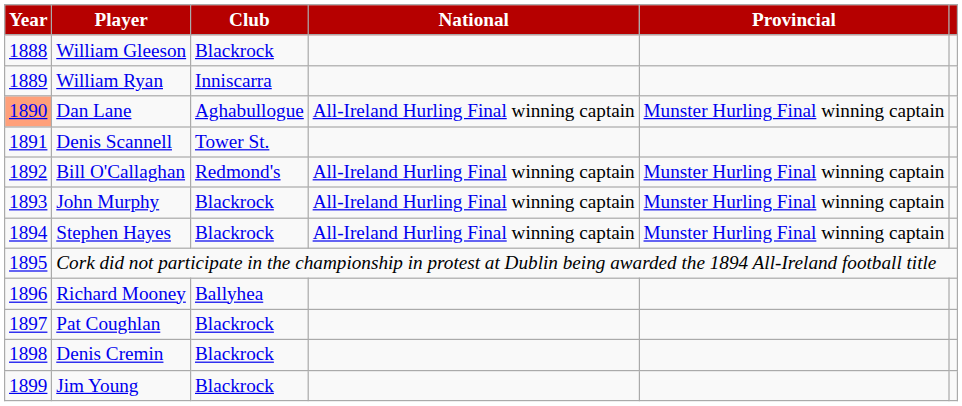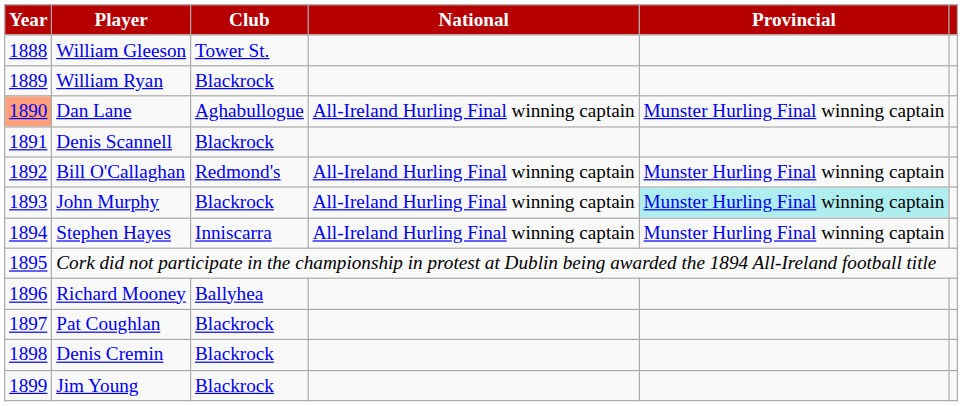(234, 50) Blackrock -> (232, 50) Tower St.
(233, 80) Inniscarra -> (234, 80) Blackrock
(232, 141) Tower St. -> (234, 141) Blackrock
(794, 202) no background -> (794, 202) paleturquoise background
(234, 232) Blackrock -> (233, 232) Inniscarra
